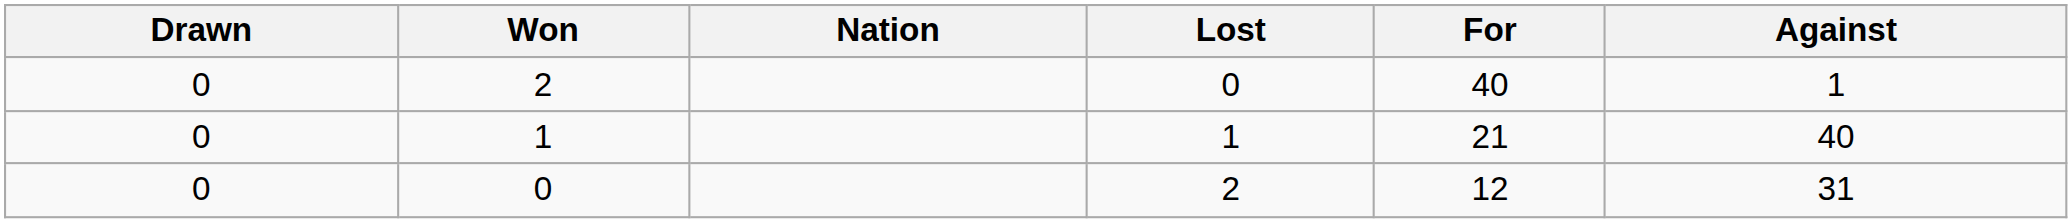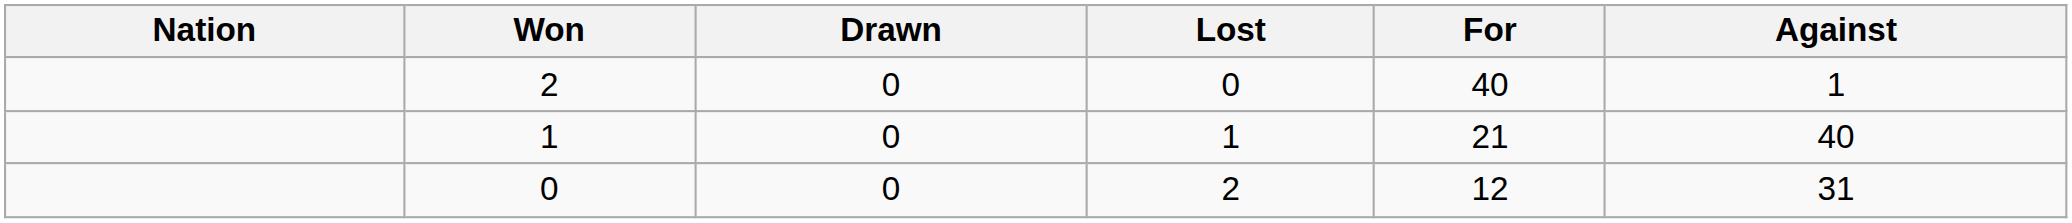columns swapped: (888, 30) <-> (201, 30)
